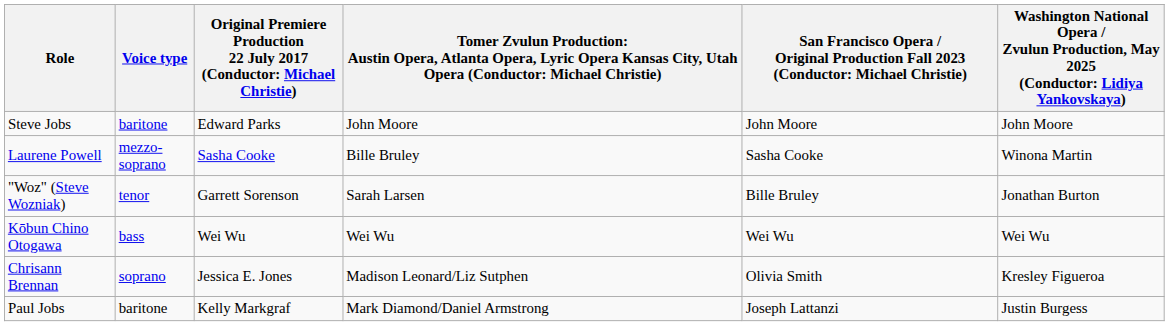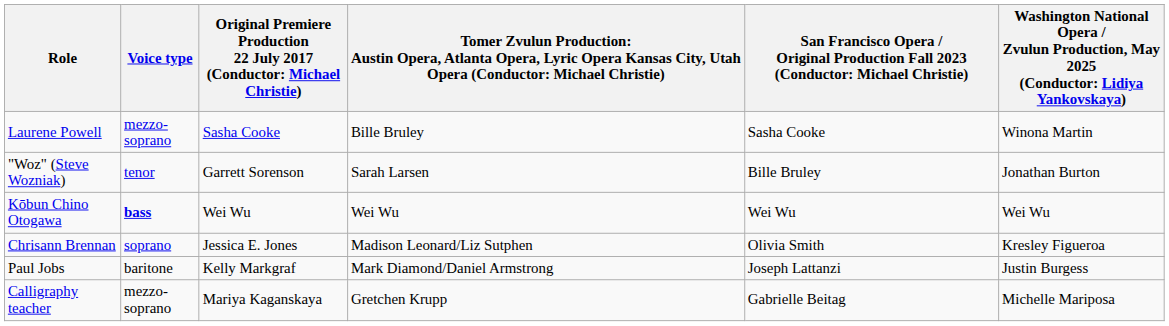- row: (40, 123)
(131, 236) normal -> (138, 212) bold
+ row: (43, 300)
